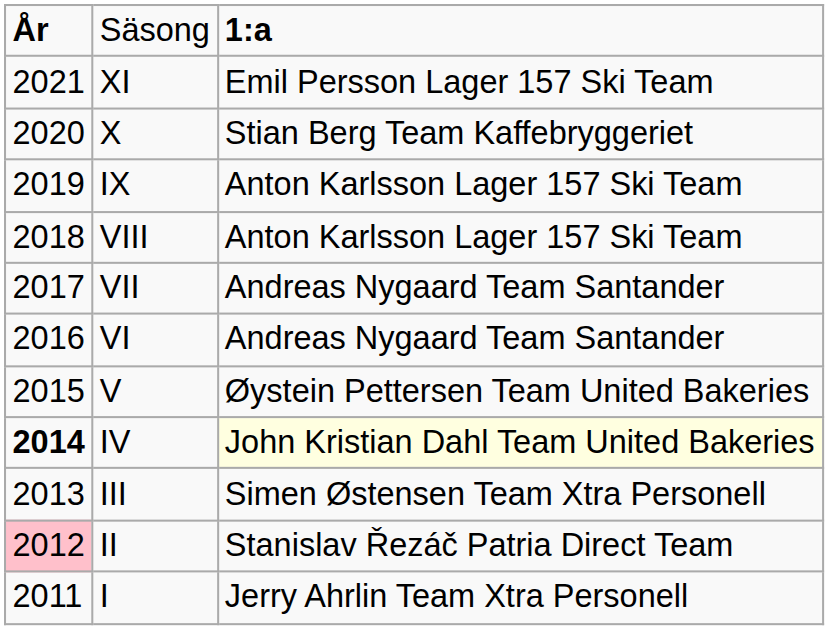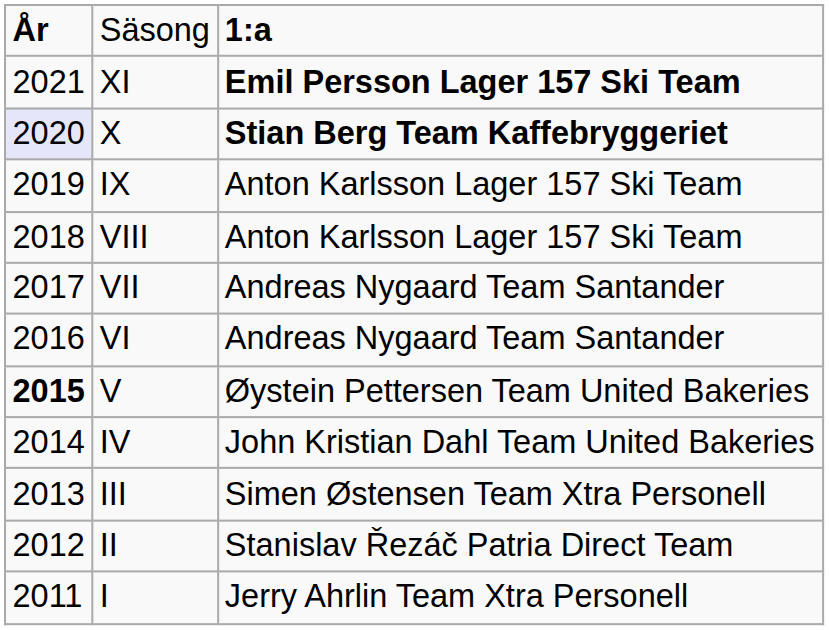(469, 81) normal -> (483, 81) bold
(49, 133) no background -> (49, 133) lavender background
(459, 133) normal -> (476, 133) bold
(49, 390) normal -> (49, 390) bold
(49, 442) bold -> (49, 442) normal
(520, 442) lightyellow background -> (520, 442) no background
(49, 545) pink background -> (49, 545) no background
